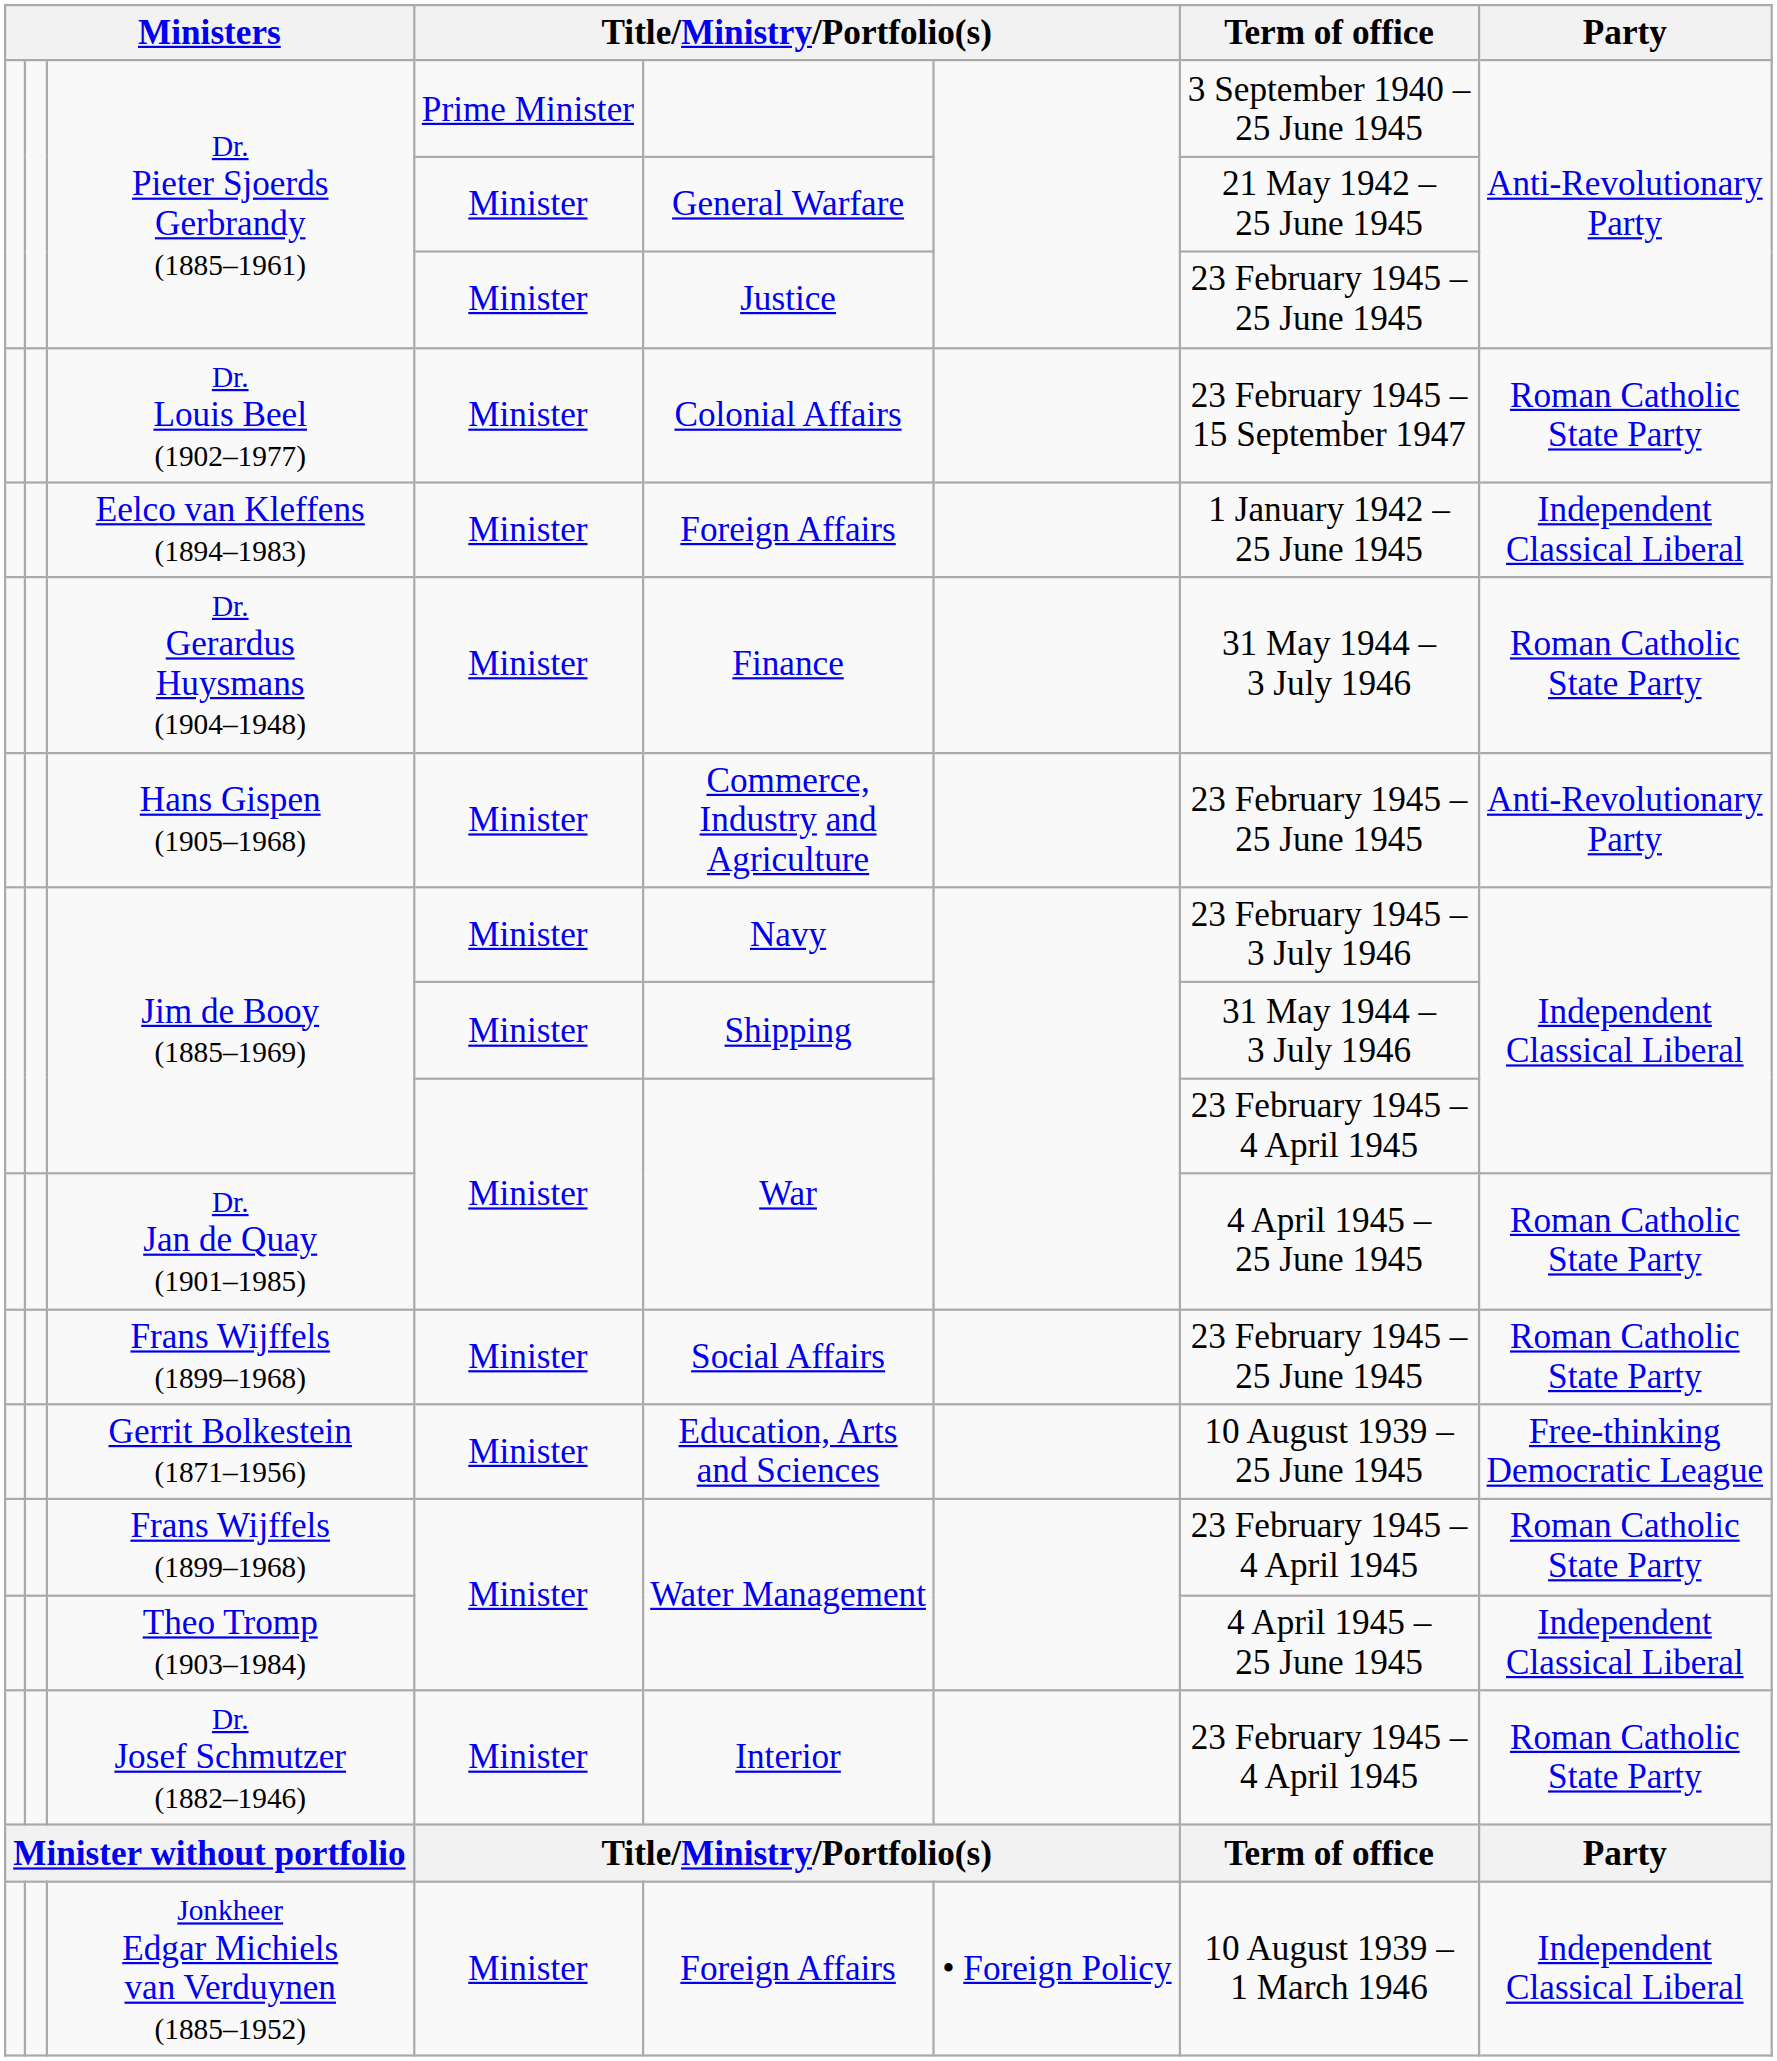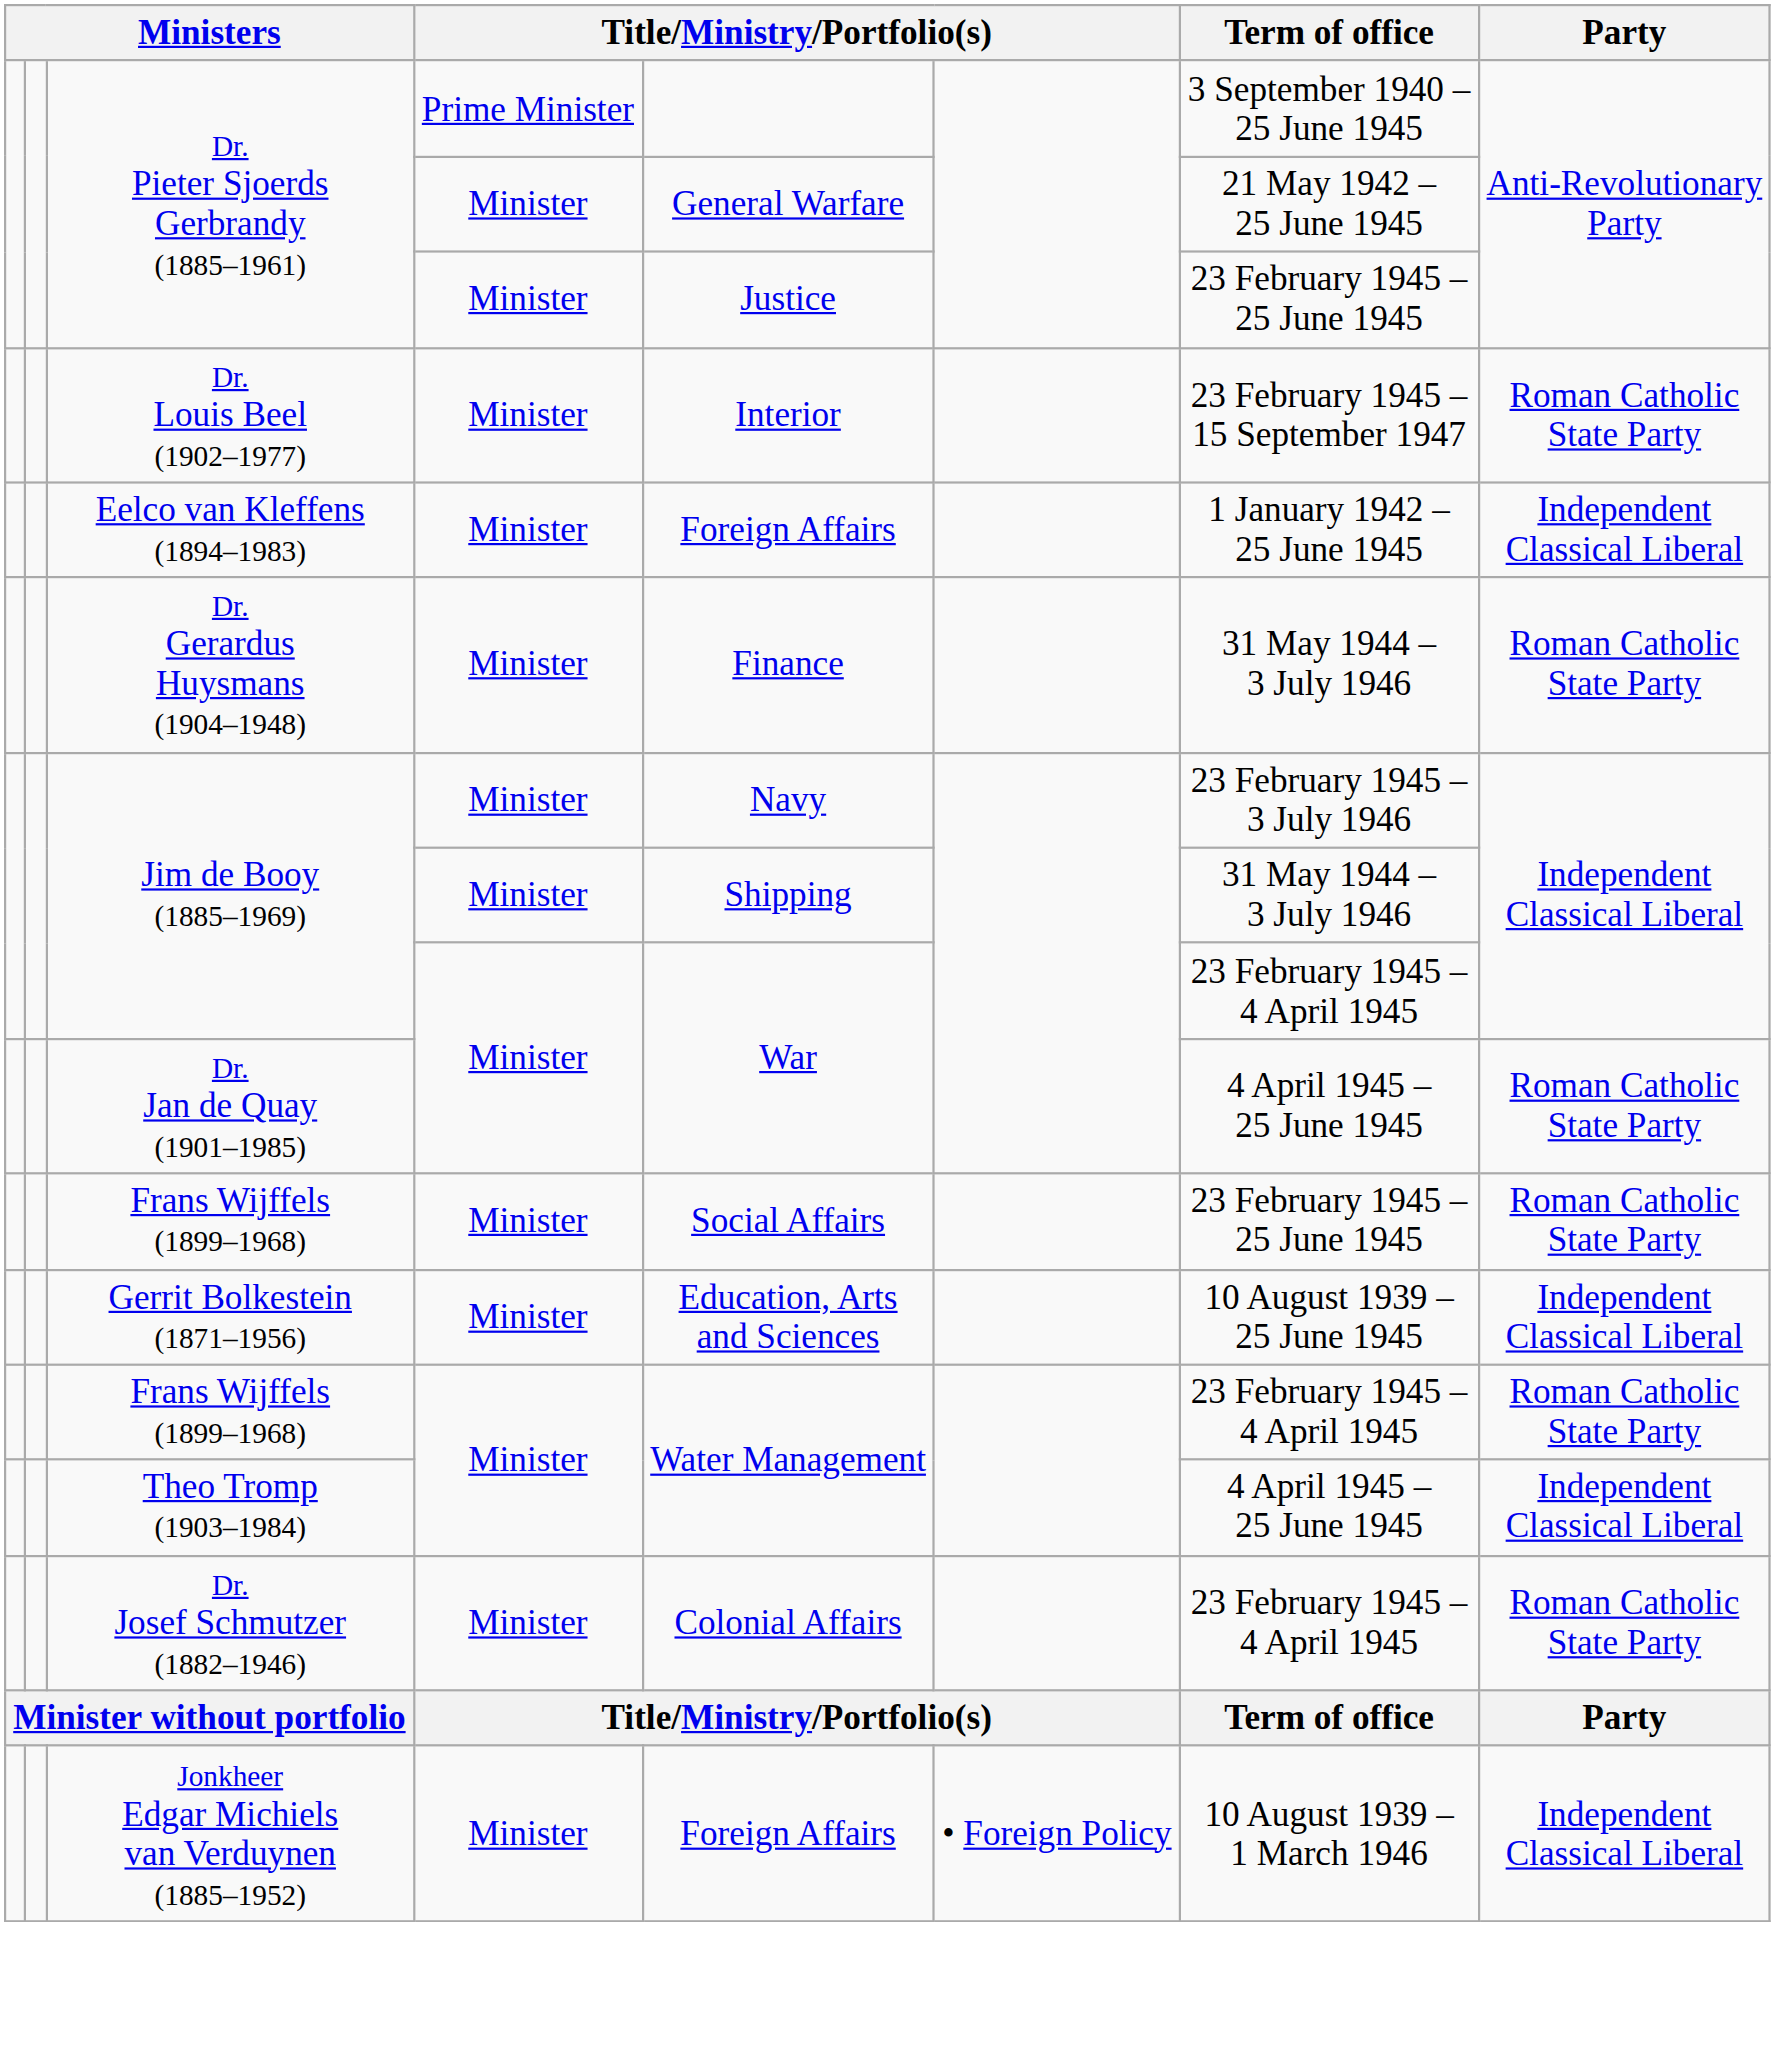(788, 414) Colonial Affairs -> (788, 414) Interior
- row: (230, 819)
(1625, 1451) Free-thinking Democratic League -> (1624, 1316) Independent Classical Liberal
(788, 1757) Interior -> (788, 1622) Colonial Affairs
